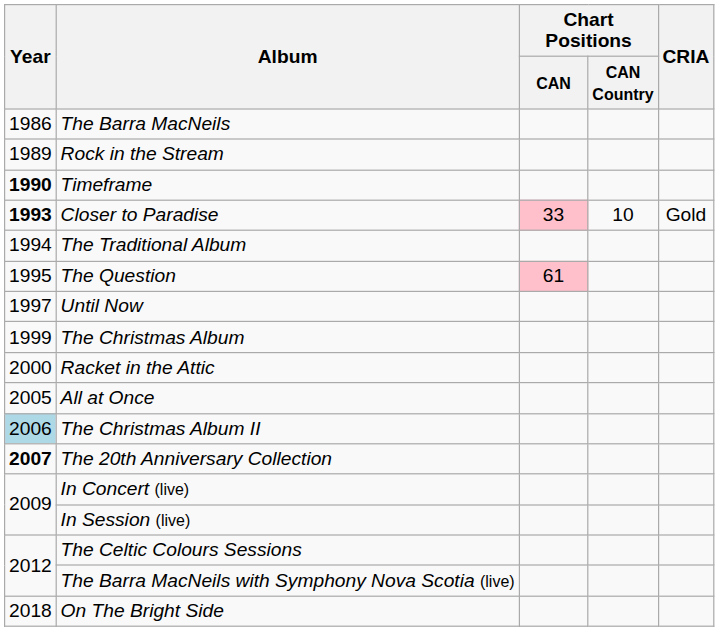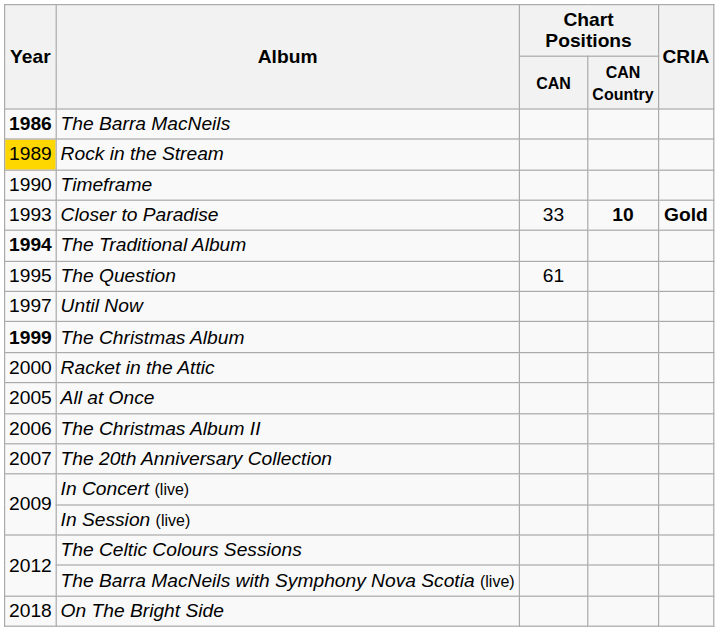(30, 123) normal -> (30, 123) bold
(30, 154) no background -> (30, 154) gold background
(30, 184) bold -> (30, 184) normal
(30, 215) bold -> (30, 215) normal
(553, 215) pink background -> (553, 215) no background
(623, 215) normal -> (623, 215) bold
(686, 215) normal -> (686, 215) bold
(30, 245) normal -> (30, 245) bold
(553, 276) pink background -> (553, 276) no background
(30, 336) normal -> (30, 336) bold
(30, 428) lightblue background -> (30, 428) no background
(30, 458) bold -> (30, 458) normal
